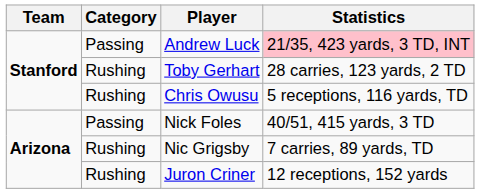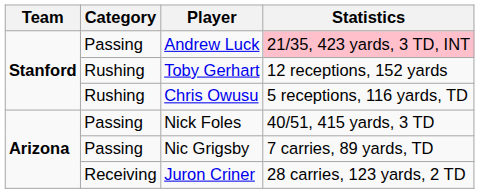(366, 70) 28 carries, 123 yards, 2 TD -> (357, 70) 12 receptions, 152 yards
(115, 148) Rushing -> (114, 148) Passing
(115, 174) Rushing -> (120, 174) Receiving
(357, 174) 12 receptions, 152 yards -> (366, 174) 28 carries, 123 yards, 2 TD
